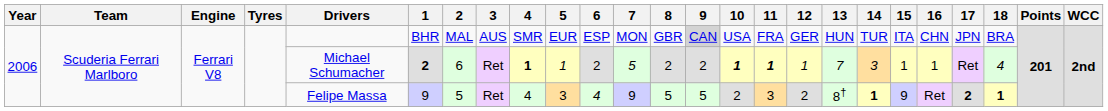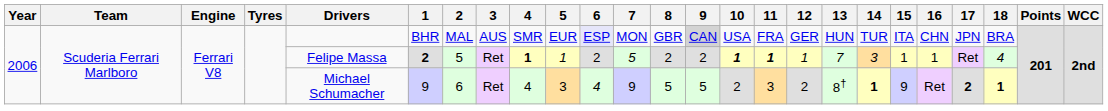(597, 36) no background -> (597, 36) lavender background
(347, 65) Michael Schumacher -> (347, 58) Felipe Massa
(459, 65) 6 -> (459, 58) 5
(347, 95) Felipe Massa -> (347, 86) Michael Schumacher
(459, 95) 5 -> (459, 86) 6
